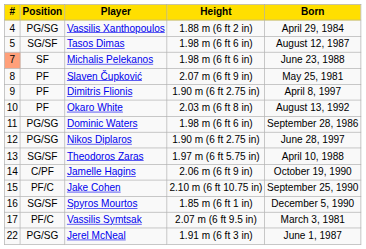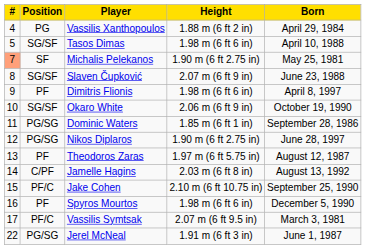(42, 28) PG/SG -> (42, 28) PG
(313, 44) August 12, 1987 -> (313, 44) April 10, 1988
(216, 60) 1.98 m (6 ft 6 in) -> (216, 60) 1.90 m (6 ft 2.75 in)
(313, 60) June 23, 1988 -> (313, 60) May 25, 1981
(42, 76) PF -> (42, 76) SG/SF
(313, 76) May 25, 1981 -> (313, 76) June 23, 1988
(216, 92) 1.90 m (6 ft 2.75 in) -> (216, 92) 1.98 m (6 ft 6 in)
(42, 108) PF -> (42, 108) SG/SF
(216, 108) 2.03 m (6 ft 8 in) -> (216, 108) 2.06 m (6 ft 9 in)
(313, 108) August 13, 1992 -> (313, 108) October 19, 1990
(216, 124) 1.98 m (6 ft 6 in) -> (216, 124) 1.85 m (6 ft 1 in)
(42, 156) SG/SF -> (42, 156) PF
(313, 156) April 10, 1988 -> (313, 156) August 12, 1987
(216, 172) 2.06 m (6 ft 9 in) -> (216, 172) 2.03 m (6 ft 8 in)
(313, 172) October 19, 1990 -> (313, 172) August 13, 1992
(42, 204) SG/SF -> (42, 204) PF
(216, 204) 1.85 m (6 ft 1 in) -> (216, 204) 1.98 m (6 ft 6 in)
